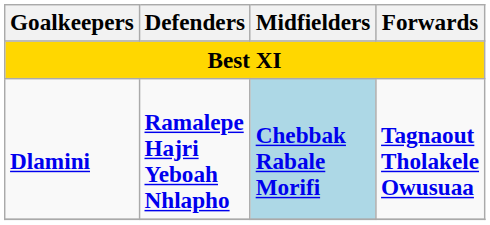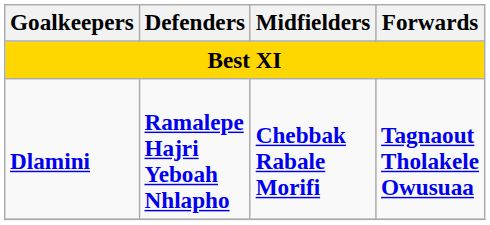(301, 161) lightblue background -> (301, 161) no background
